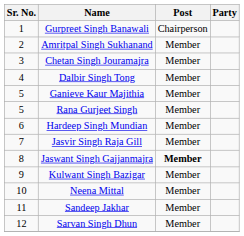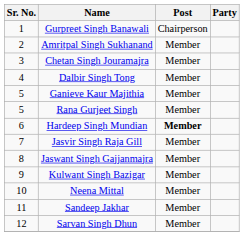(183, 126) normal -> (183, 126) bold
(183, 158) bold -> (183, 158) normal
